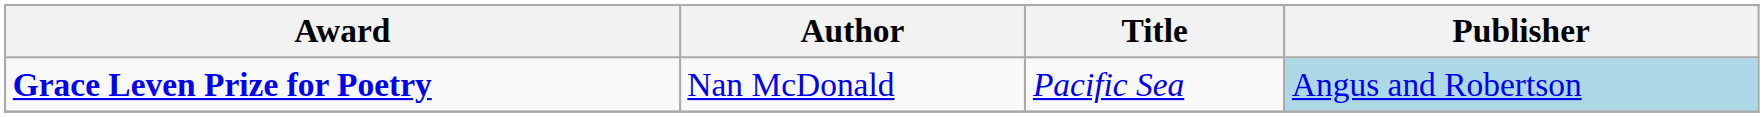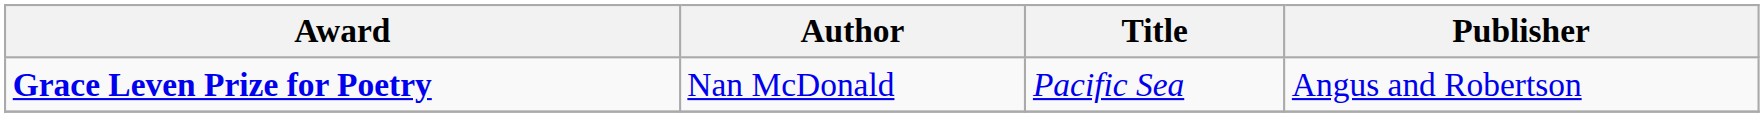(1437, 84) lightblue background -> (1437, 84) no background
